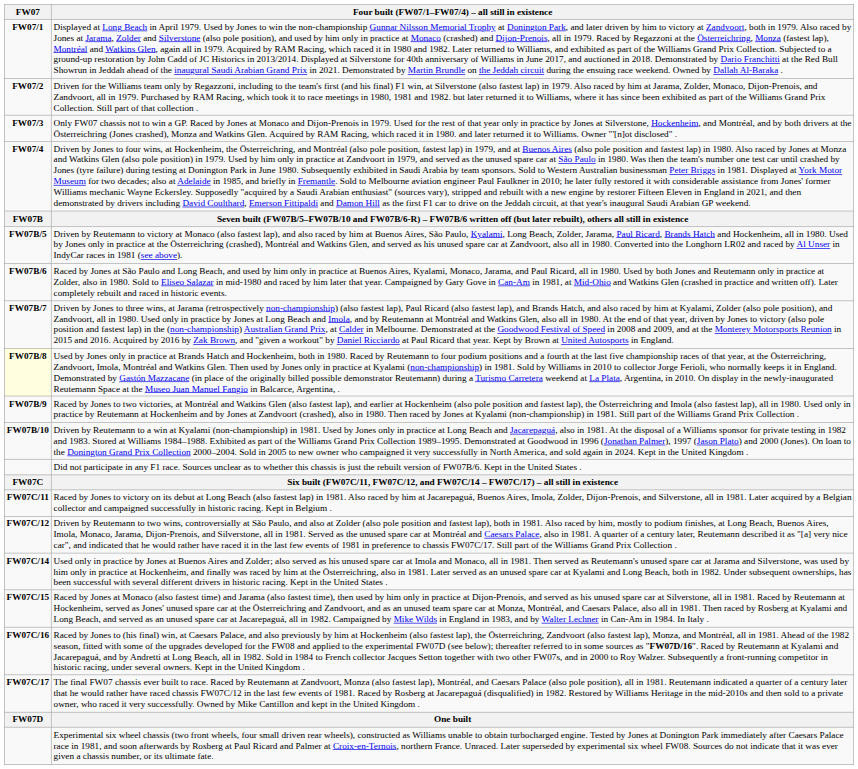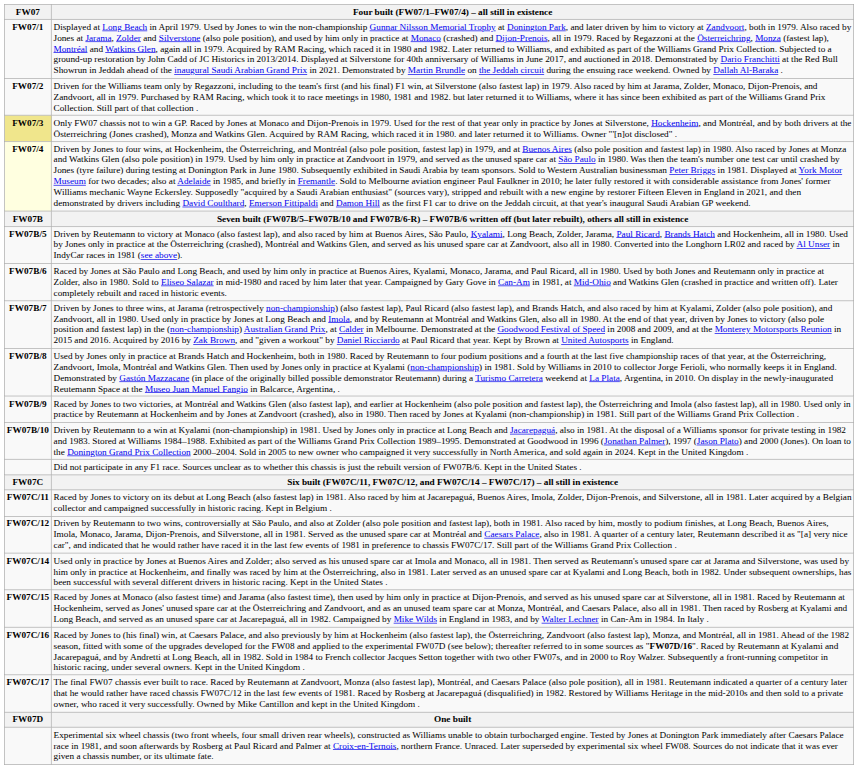(28, 122) no background -> (28, 122) khaki background
(28, 148) no background -> (28, 148) lightyellow background
(28, 355) lightyellow background -> (28, 355) no background
